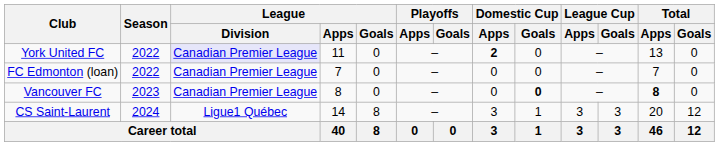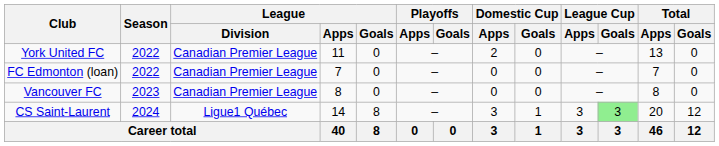(245, 53) lavender background -> (245, 53) no background
(494, 53) bold -> (494, 53) normal
(538, 92) bold -> (538, 92) normal
(656, 92) bold -> (656, 92) normal
(618, 111) no background -> (618, 111) lightgreen background
